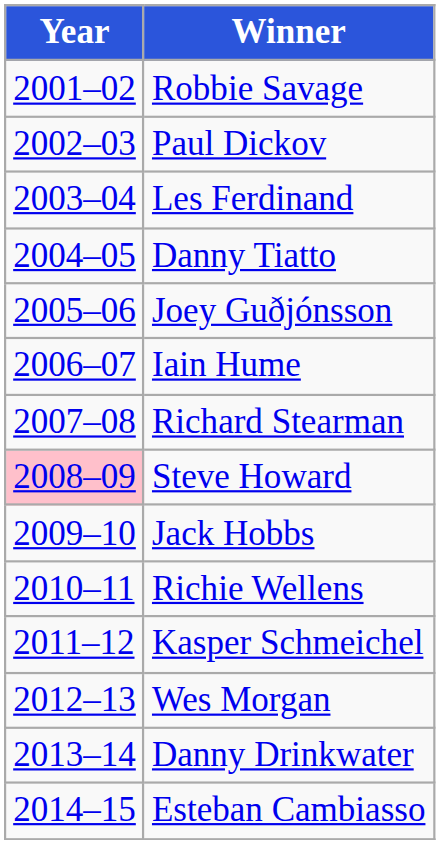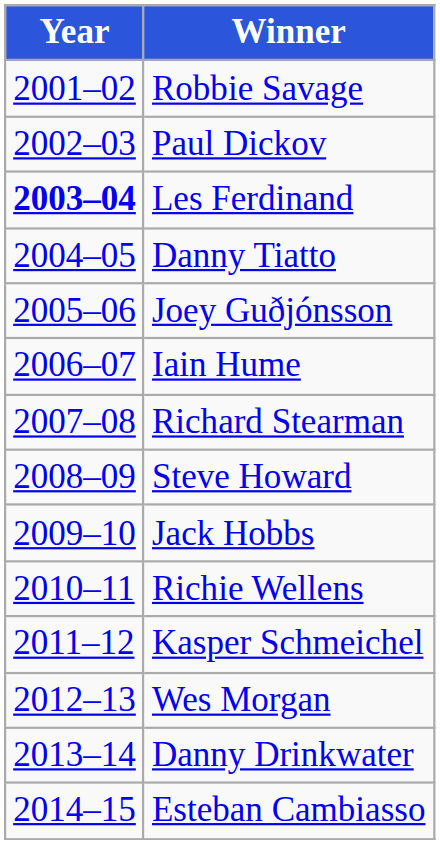(74, 198) normal -> (74, 198) bold
(74, 476) pink background -> (74, 476) no background
